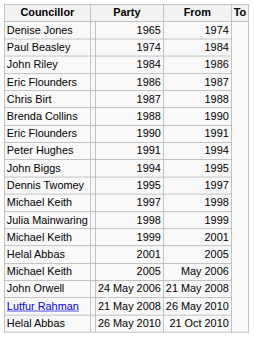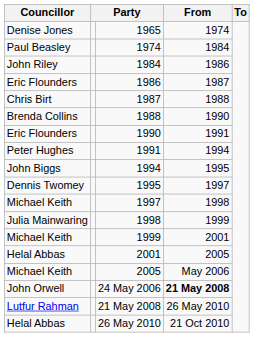(197, 289) normal -> (198, 289) bold
